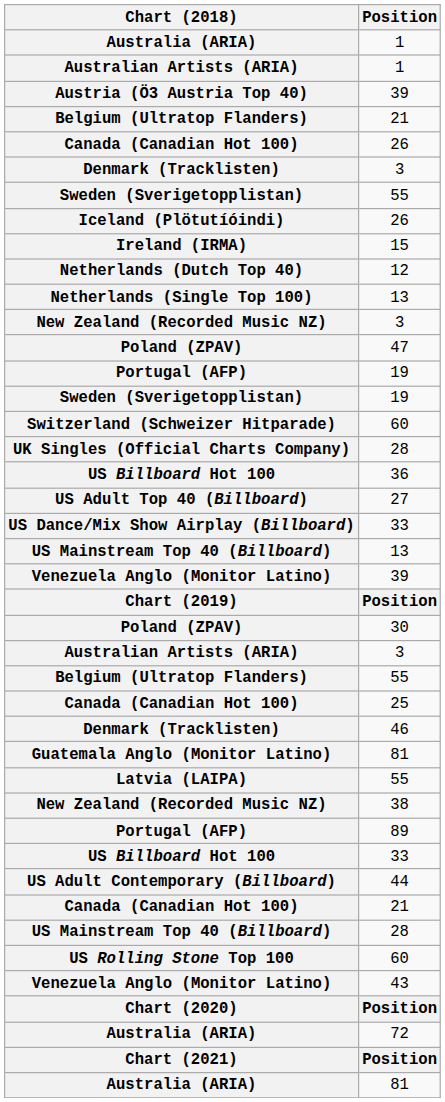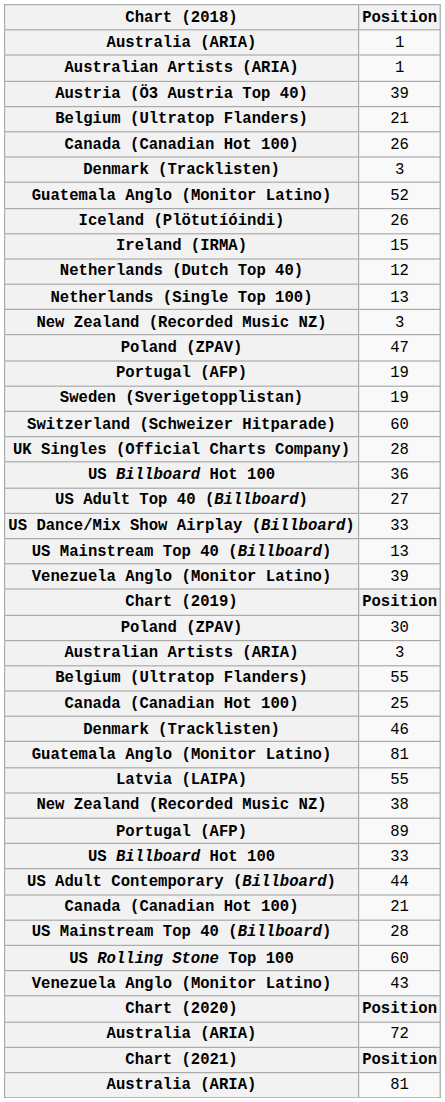(182, 195) Sweden (Sverigetopplistan) -> (182, 195) Guatemala Anglo (Monitor Latino)
(400, 195) 55 -> (400, 195) 52
